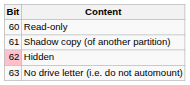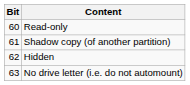(14, 57) pink background -> (14, 57) no background
